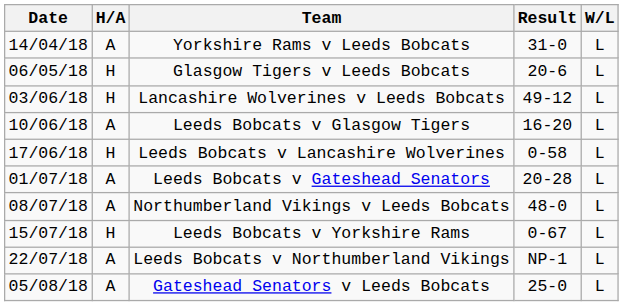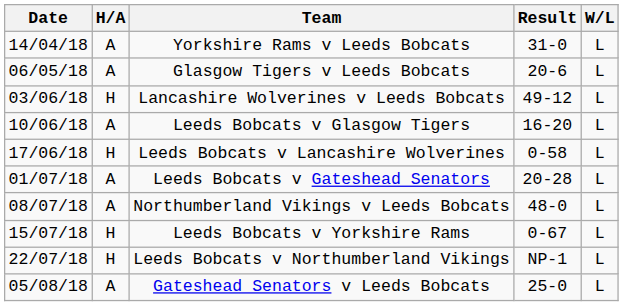(111, 72) H -> (111, 72) A
(111, 260) A -> (111, 260) H
